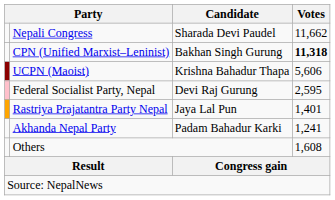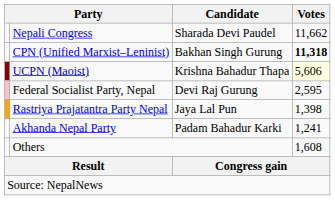(308, 71) no background -> (308, 71) lightyellow background
(308, 109) 1,401 -> (308, 109) 1,398
